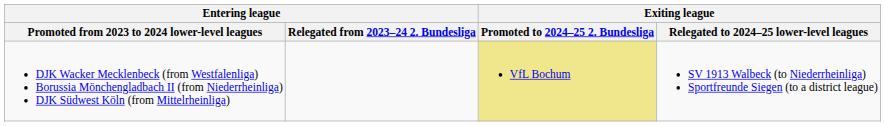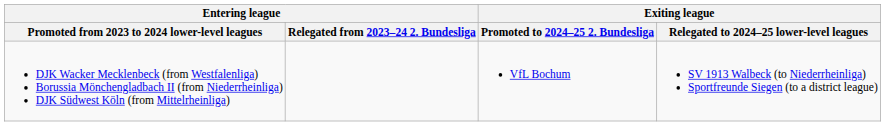(567, 75) khaki background -> (567, 75) no background
